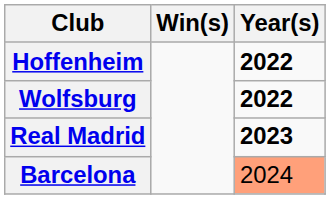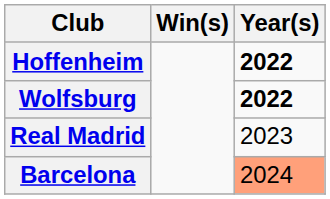(266, 136) bold -> (266, 136) normal
